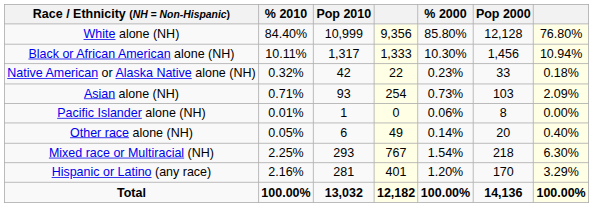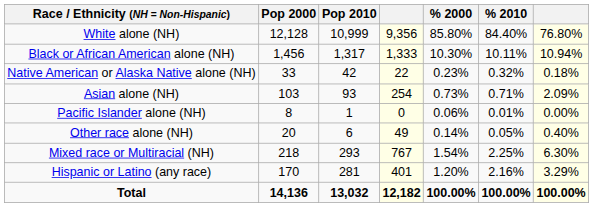columns swapped: (503, 14) <-> (286, 14)
